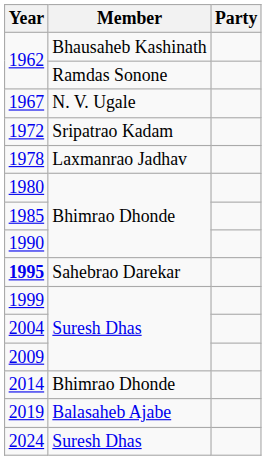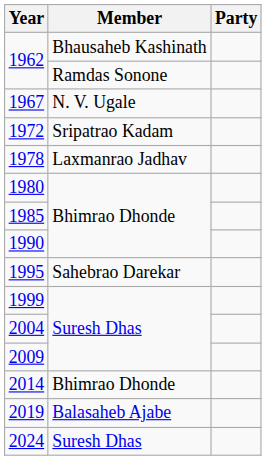(26, 272) bold -> (26, 272) normal
